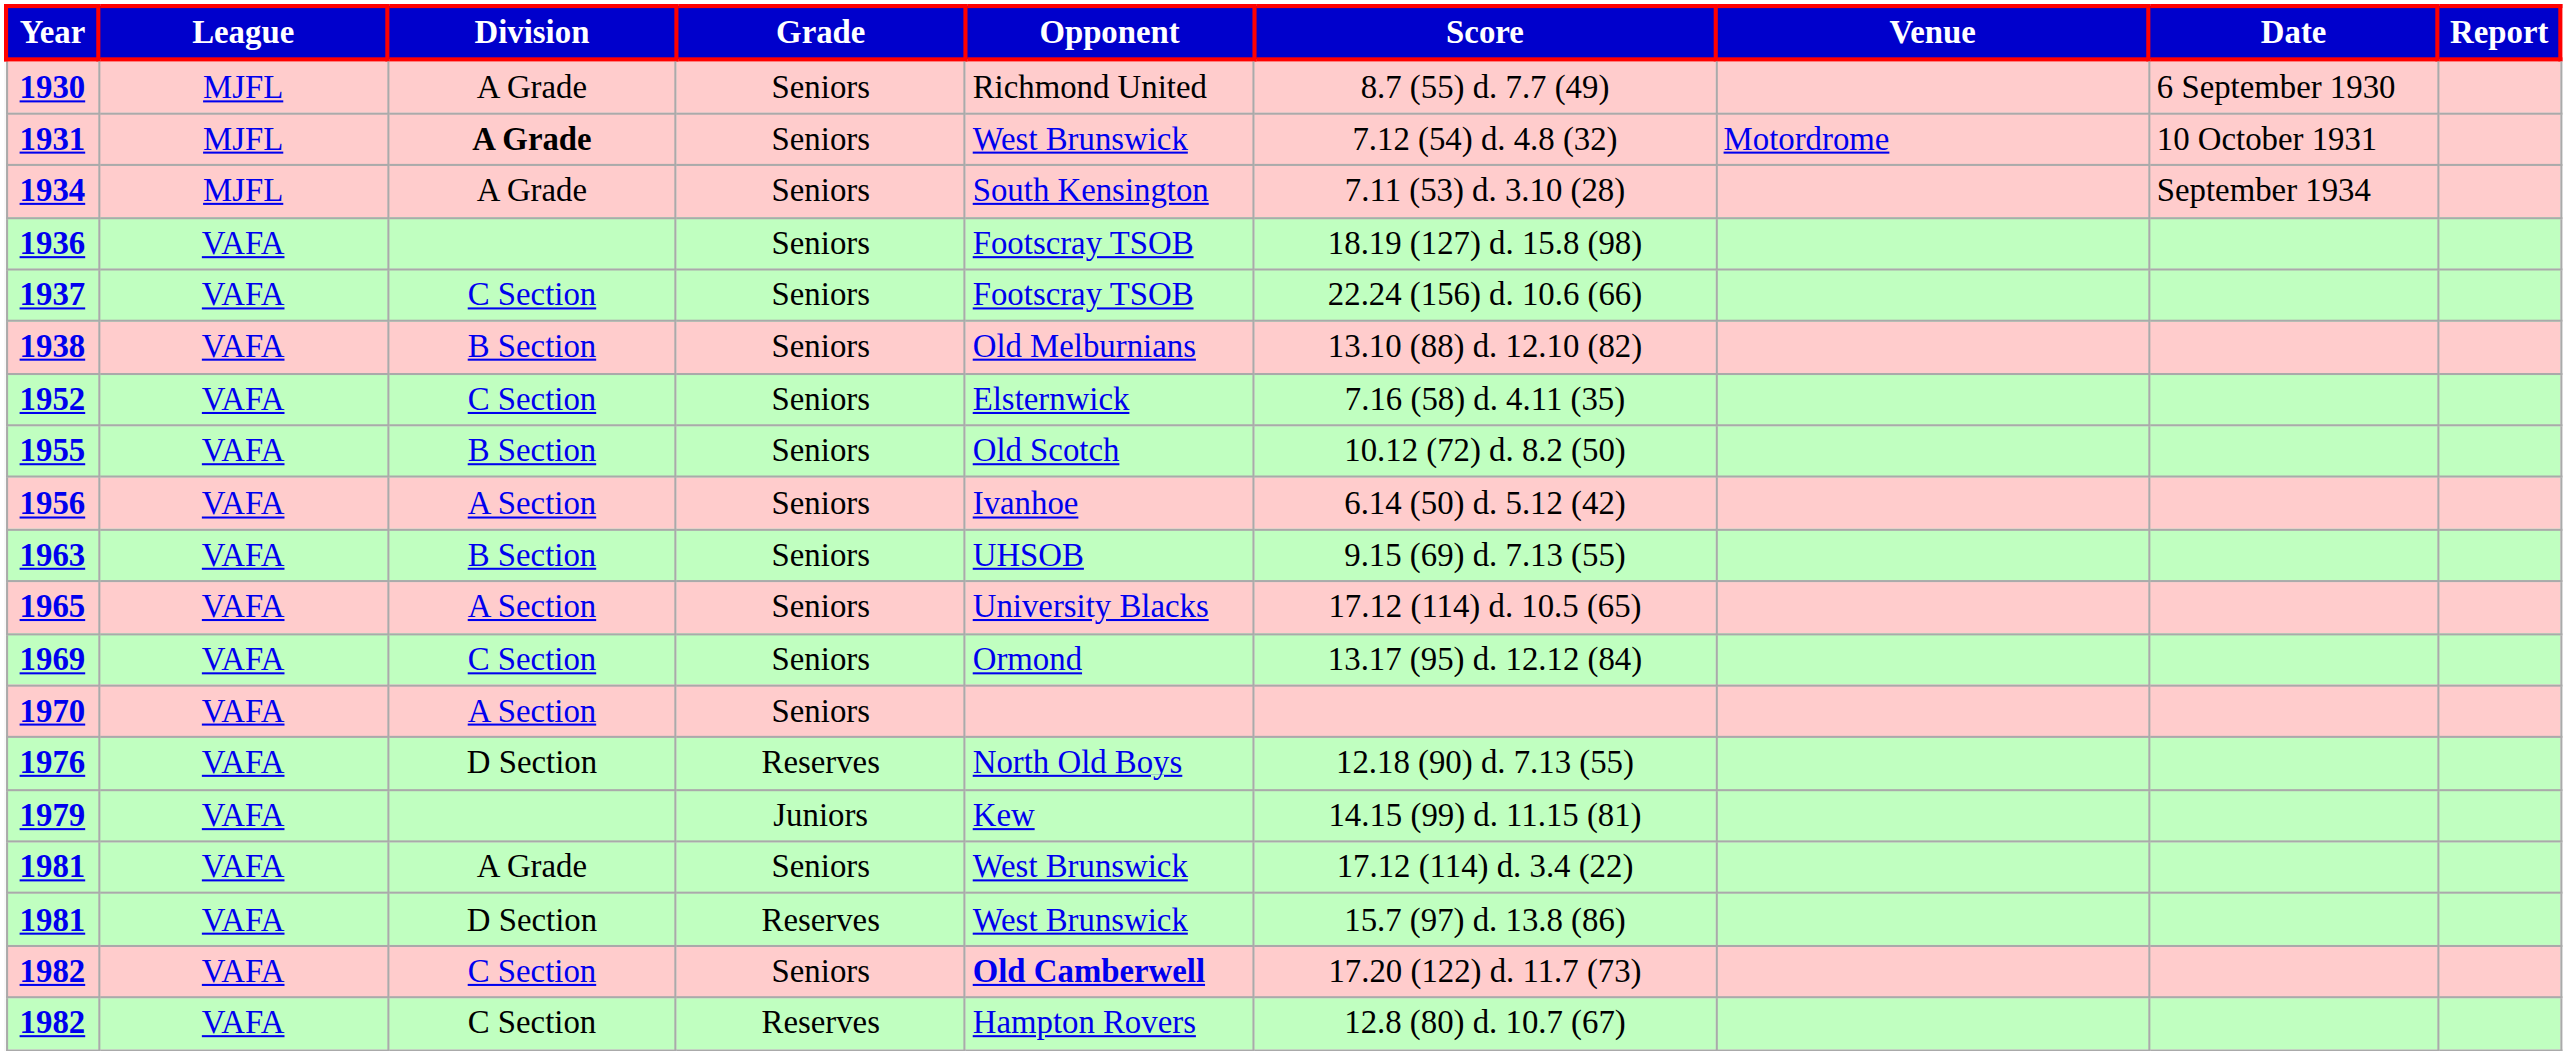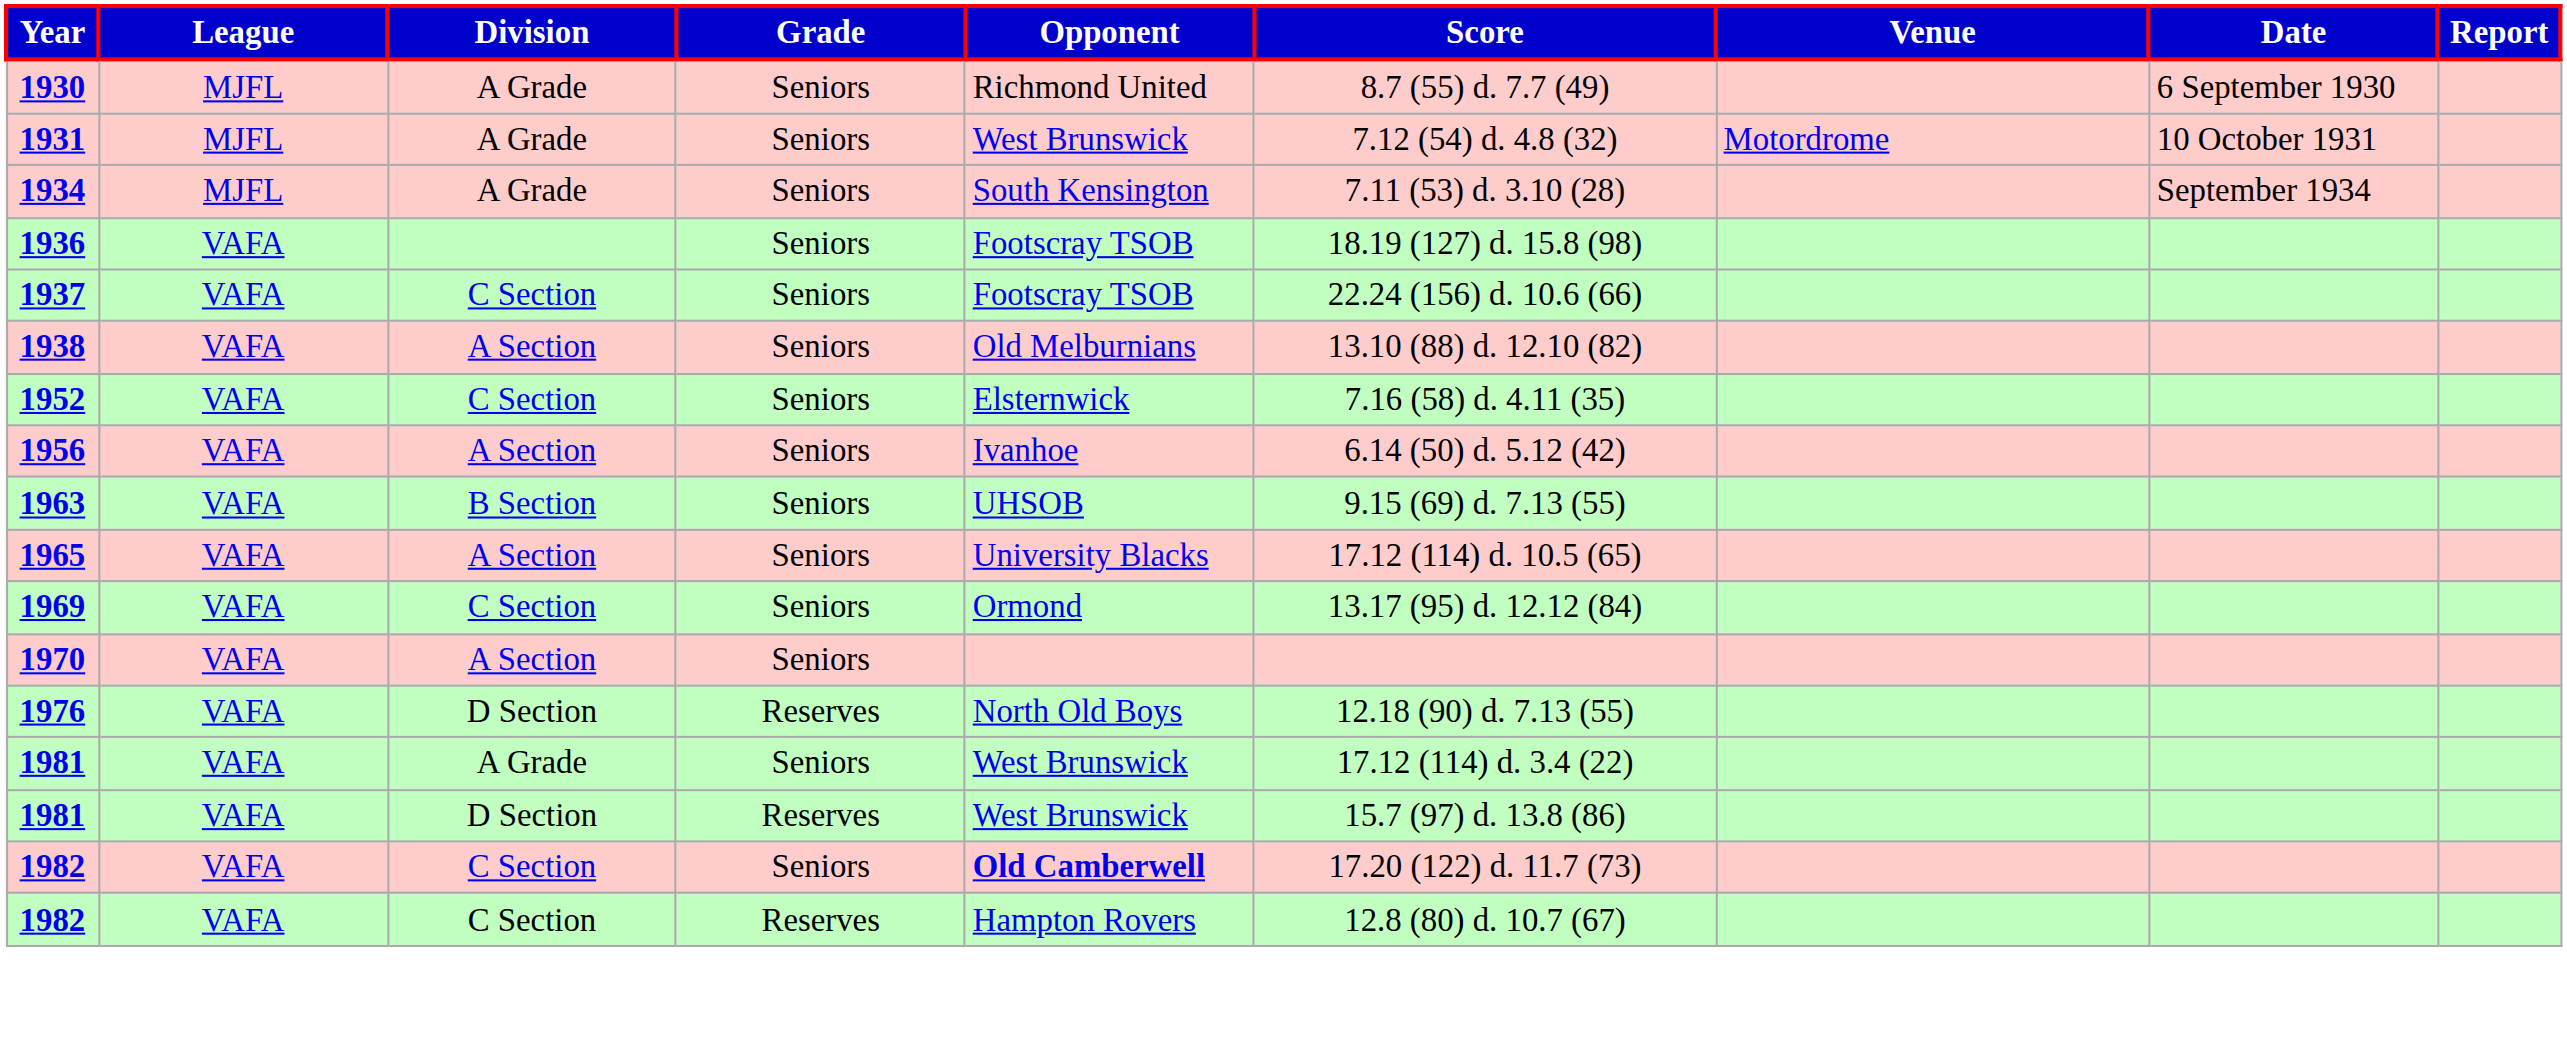(532, 138) bold -> (532, 138) normal
(532, 346) B Section -> (532, 346) A Section
- row: (52, 450)
- row: (52, 814)
